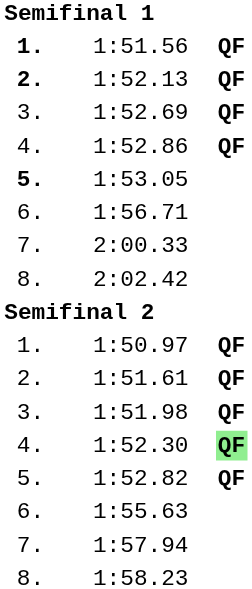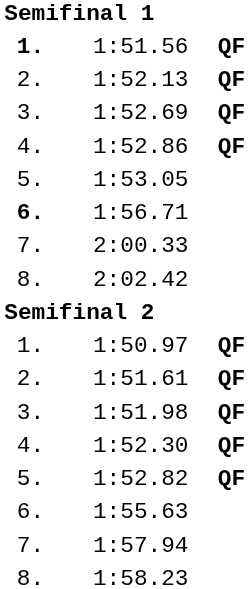(30, 80) bold -> (30, 80) normal
(30, 180) bold -> (30, 180) normal
(30, 213) normal -> (30, 213) bold
(231, 446) lightgreen background -> (231, 446) no background
